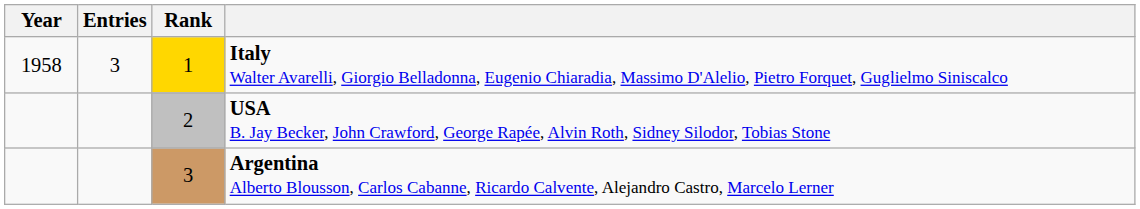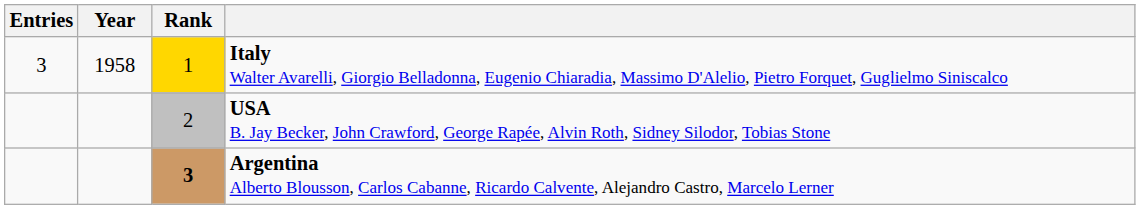columns swapped: (41, 20) <-> (115, 20)
(188, 175) normal -> (188, 175) bold
